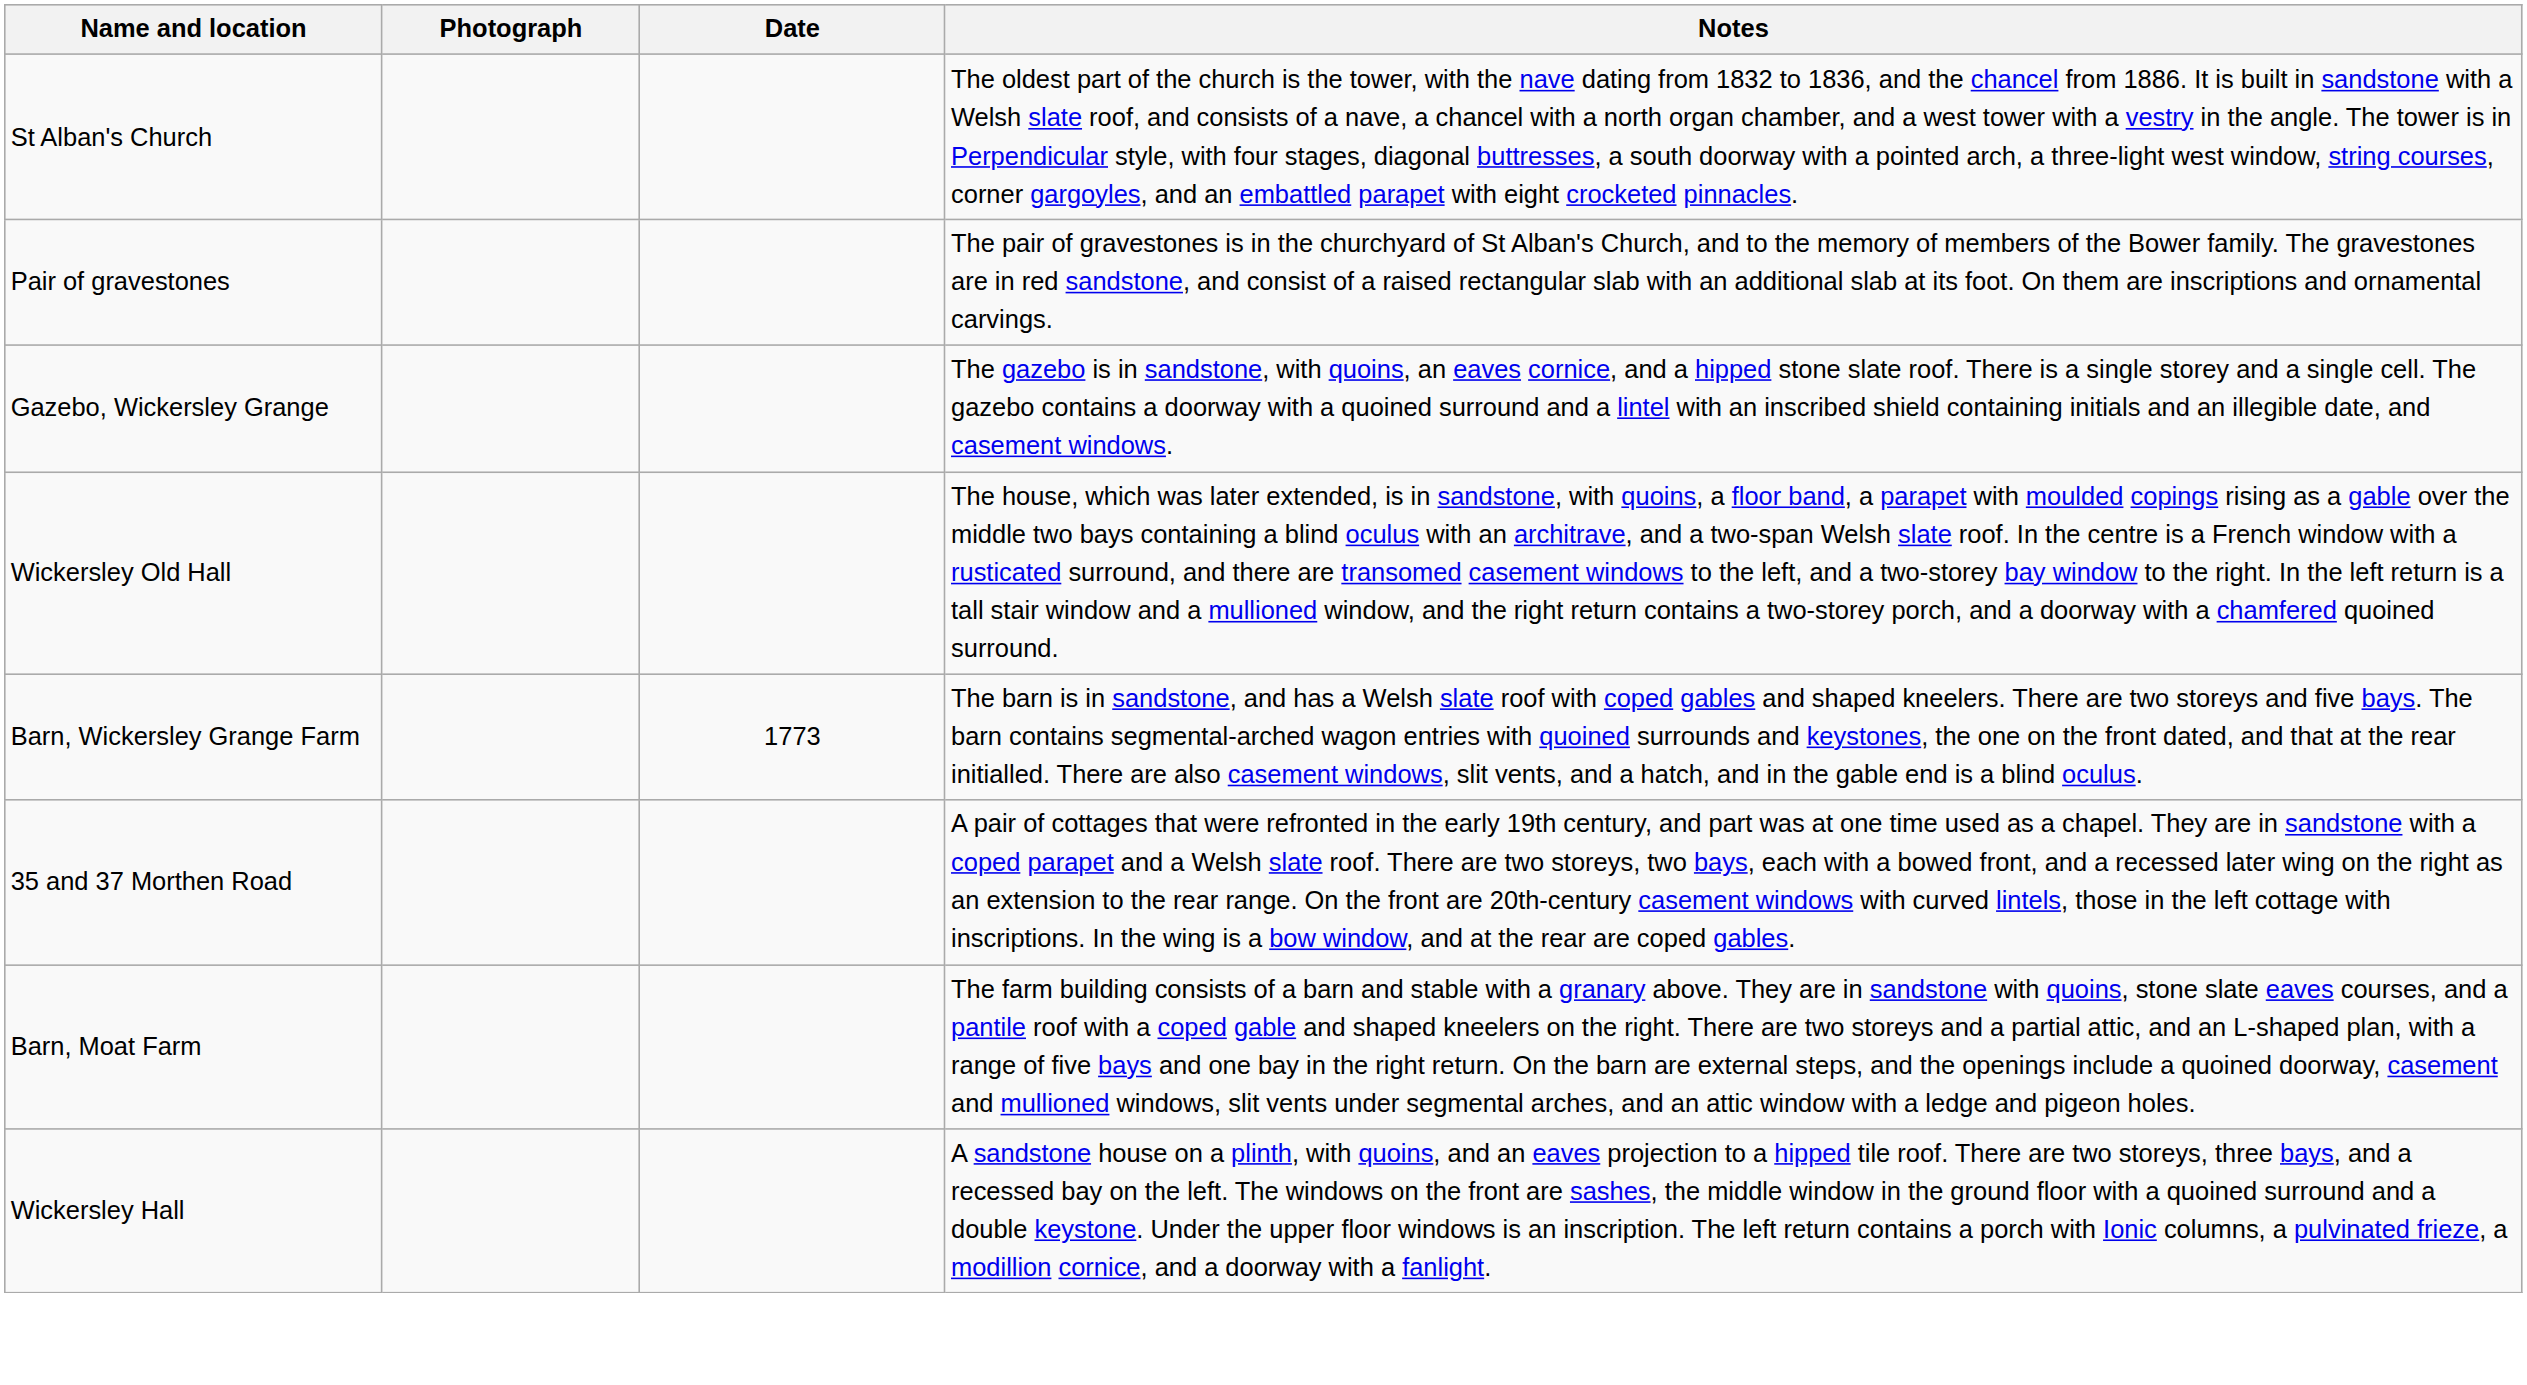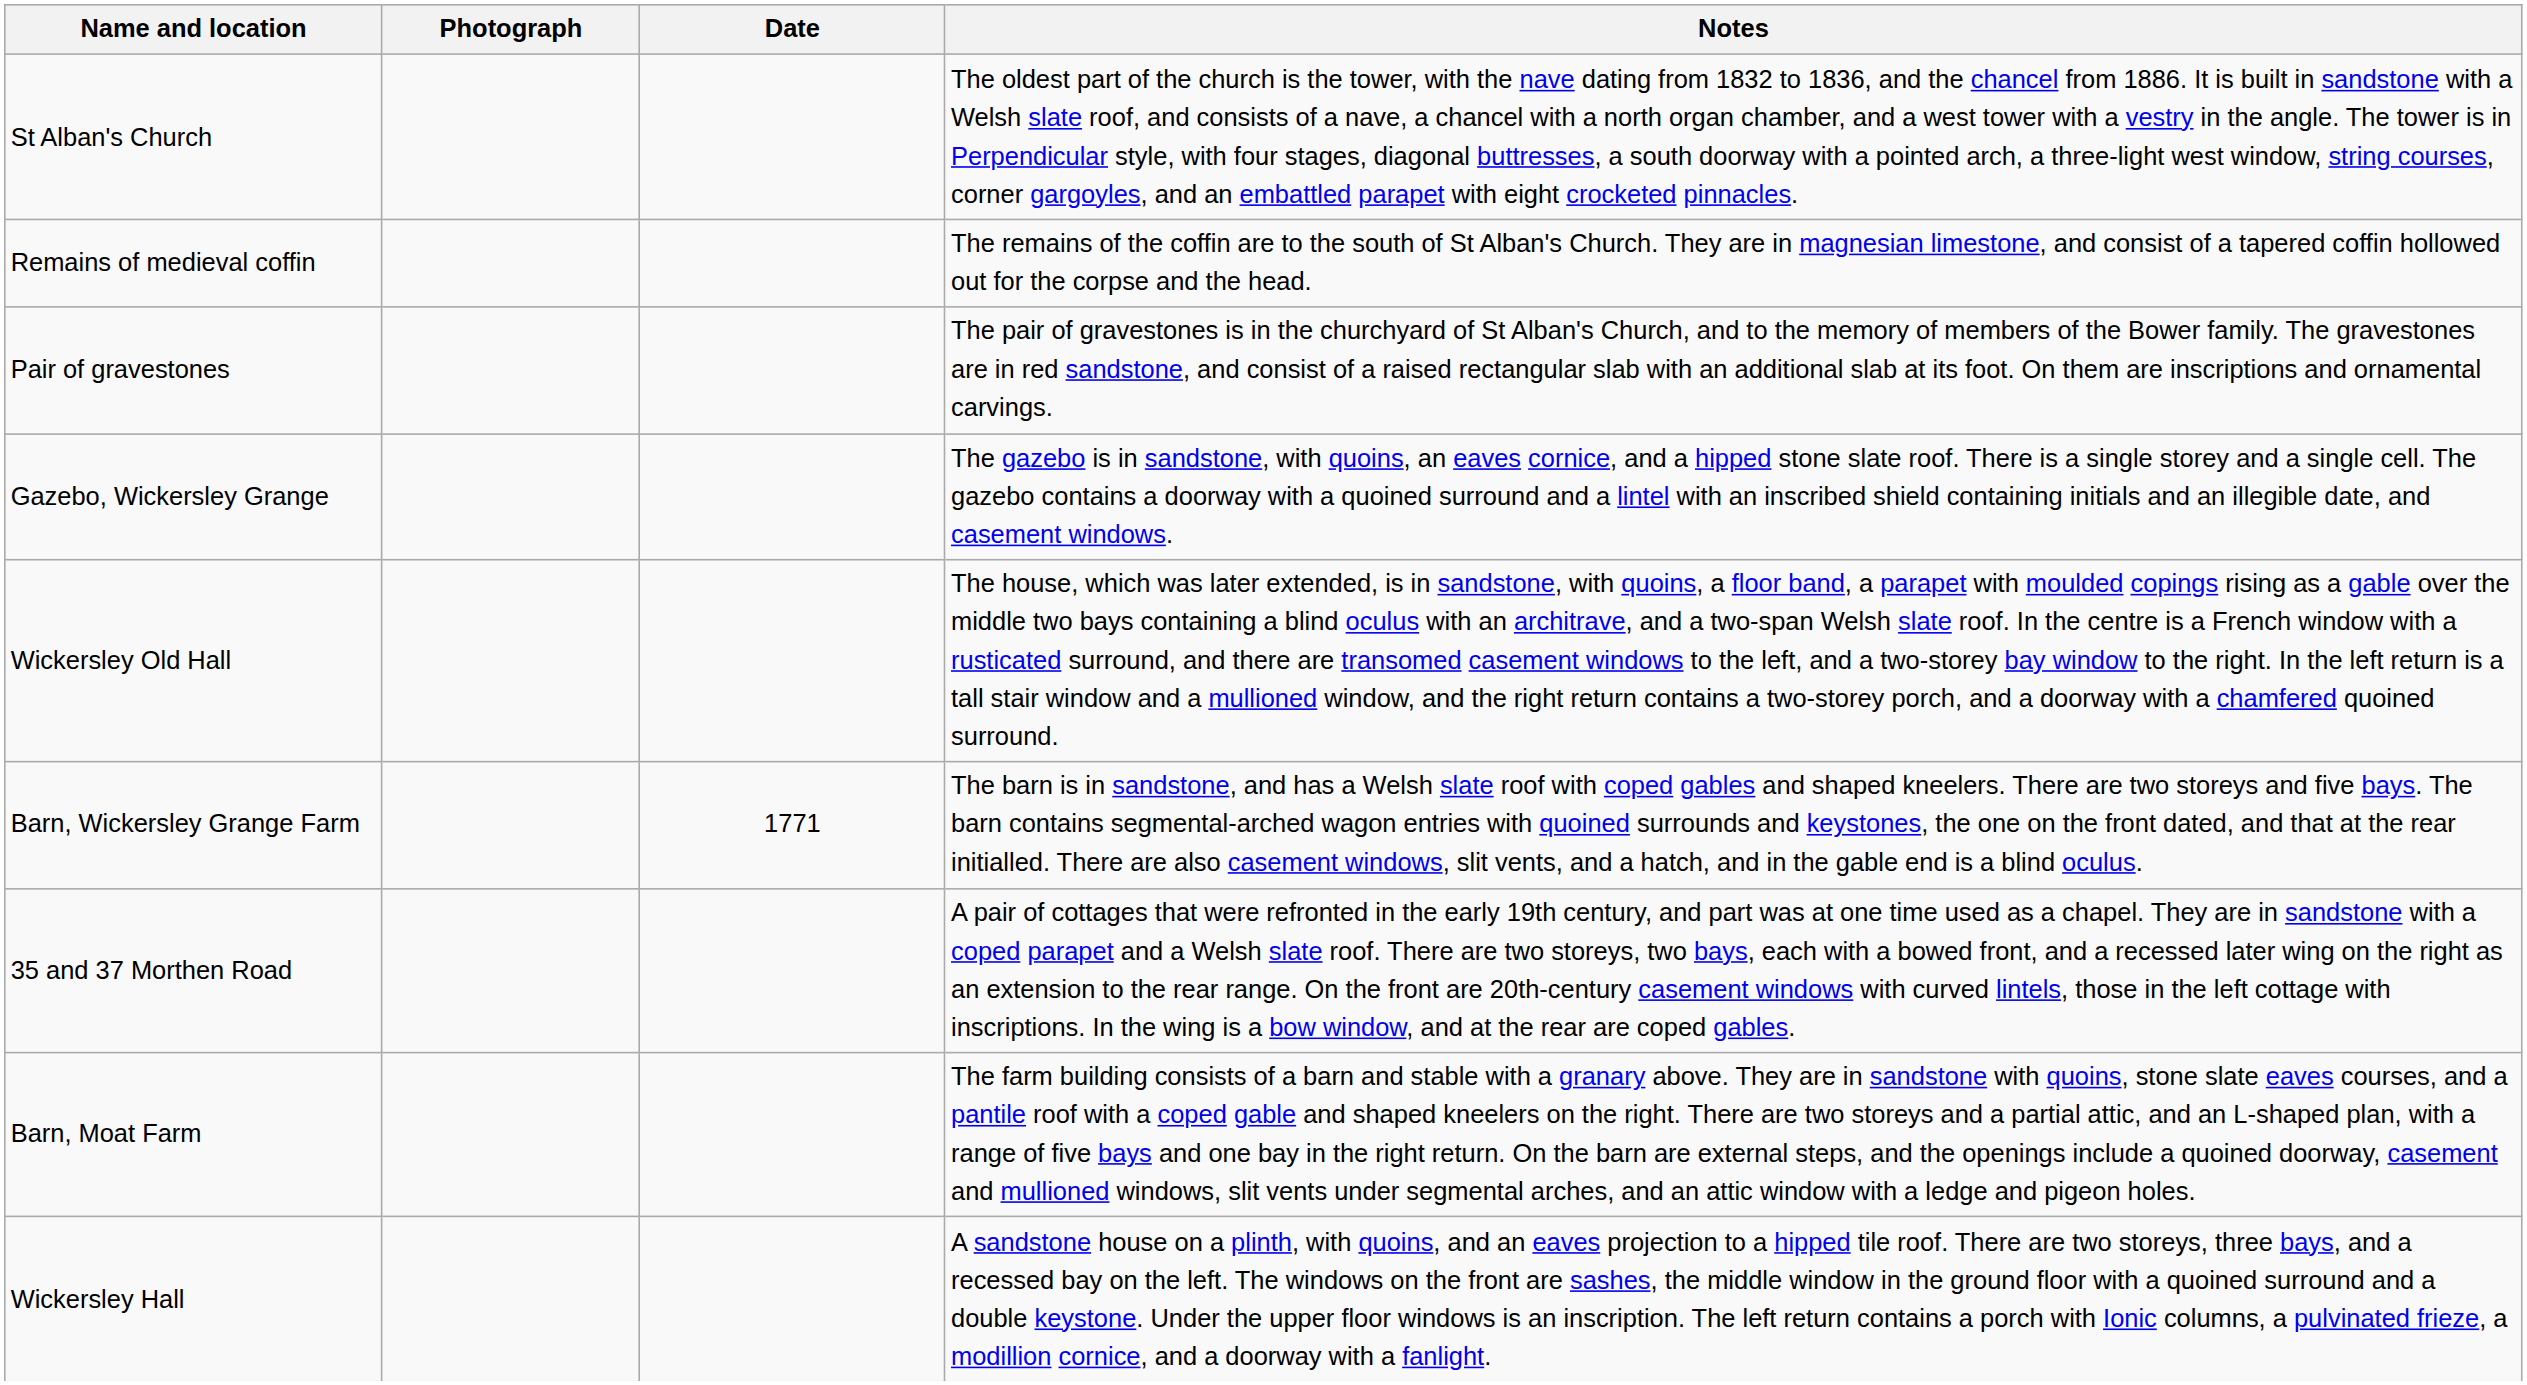+ row: (163, 262)
(792, 736) 1773 -> (792, 824) 1771
